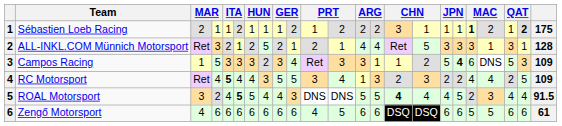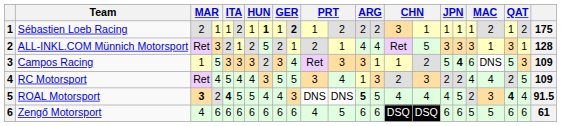(266, 29) normal -> (266, 29) bold
(294, 29) normal -> (294, 29) bold
(471, 29) bold -> (471, 29) normal
(524, 29) bold -> (524, 29) normal
(229, 79) bold -> (229, 79) normal
(201, 96) normal -> (201, 96) bold
(229, 96) normal -> (229, 96) bold
(239, 96) bold -> (239, 96) normal
(363, 96) normal -> (363, 96) bold
(398, 96) bold -> (398, 96) normal
(511, 96) normal -> (511, 96) bold
